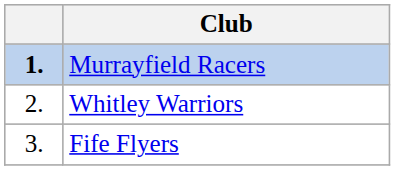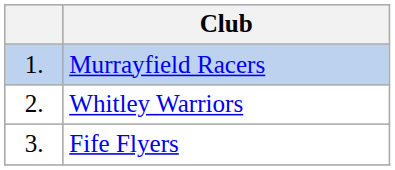(34, 64) bold -> (34, 64) normal
